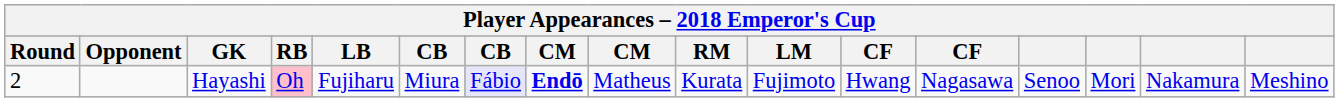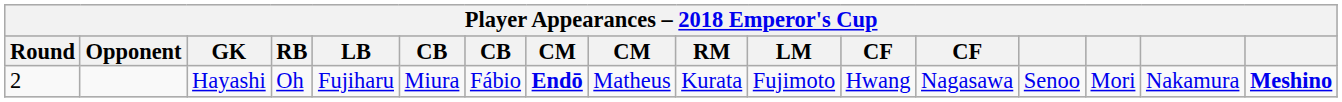(290, 81) pink background -> (290, 81) no background
(495, 81) lavender background -> (495, 81) no background
(1289, 81) normal -> (1291, 81) bold
